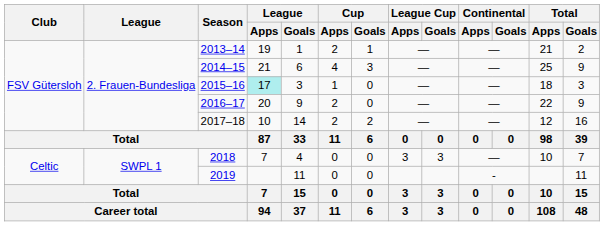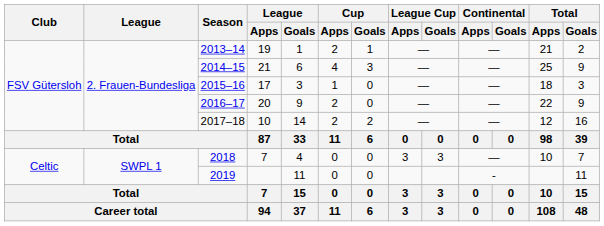(264, 85) paleturquoise background -> (264, 85) no background
